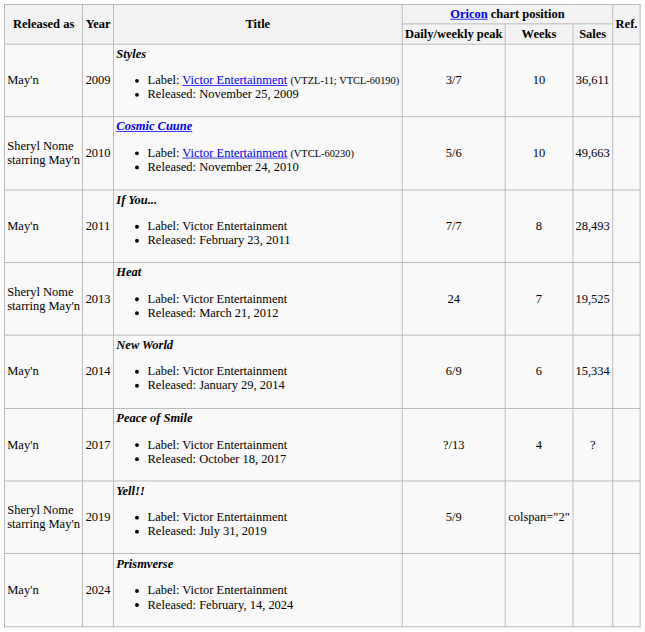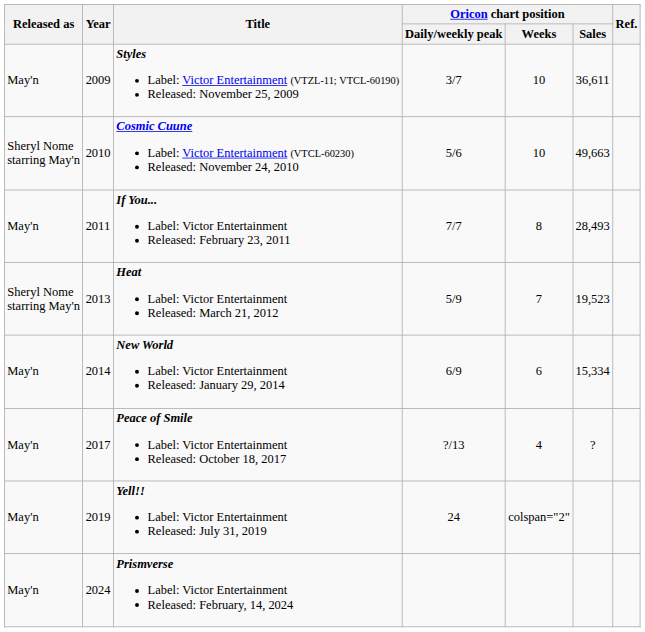(454, 298) 24 -> (454, 298) 5/9
(593, 298) 19,525 -> (593, 298) 19,523
(44, 517) Sheryl Nome starring May'n -> (23, 517) May'n
(454, 517) 5/9 -> (454, 517) 24
